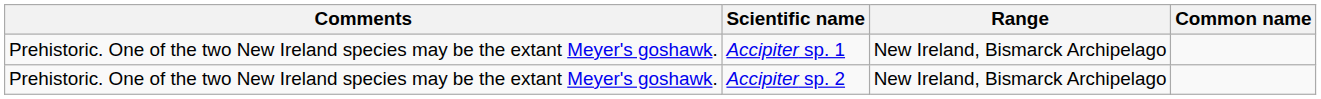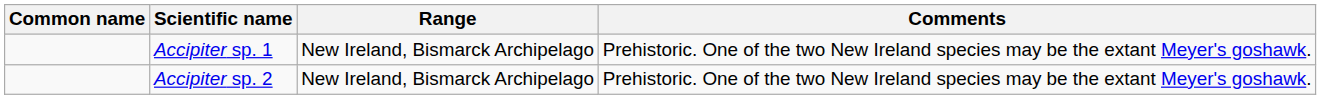columns swapped: (1243, 19) <-> (363, 19)
